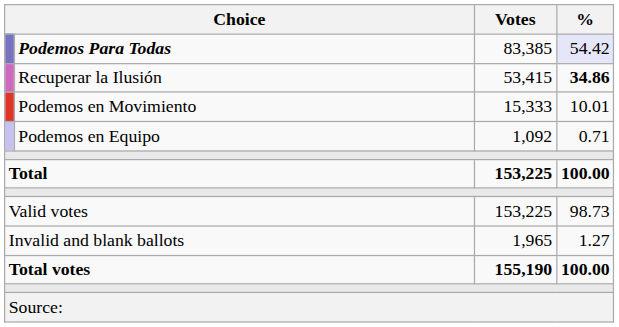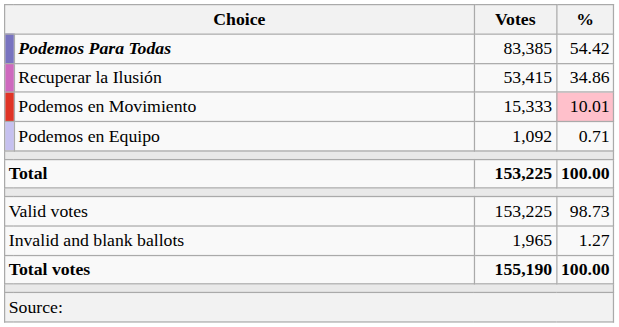(590, 48) lavender background -> (590, 48) no background
(590, 77) bold -> (590, 77) normal
(590, 107) no background -> (590, 107) pink background
